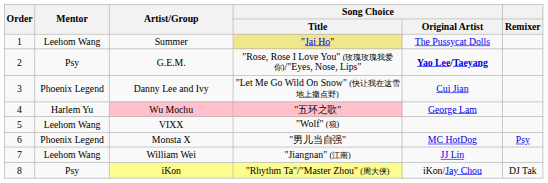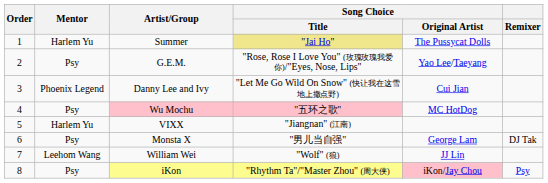(72, 41) Leehom Wang -> (72, 41) Harlem Yu
(452, 62) bold -> (453, 62) normal
(72, 109) Harlem Yu -> (72, 109) Psy
(452, 109) George Lam -> (453, 109) MC HotDog
(72, 124) Leehom Wang -> (72, 124) Harlem Yu
(318, 124) "Wolf" (狼) -> (318, 124) "Jiangnan" (江南)
(72, 140) Phoenix Legend -> (72, 140) Psy
(452, 140) MC HotDog -> (453, 140) George Lam
(523, 140) Psy -> (523, 140) DJ Tak
(318, 154) "Jiangnan" (江南) -> (318, 154) "Wolf" (狼)
(452, 170) no background -> (453, 170) pink background
(523, 170) DJ Tak -> (523, 170) Psy
